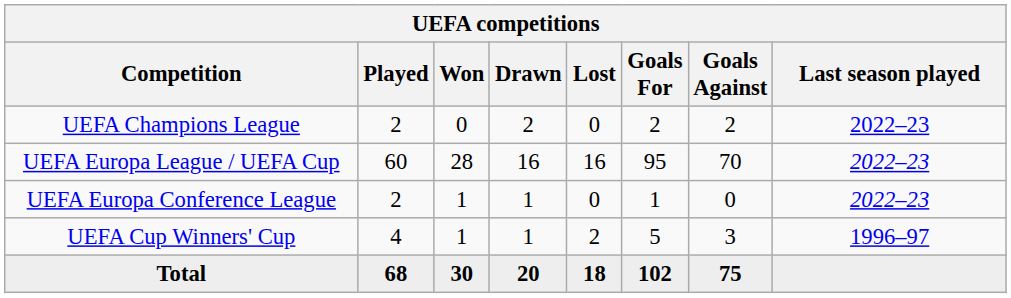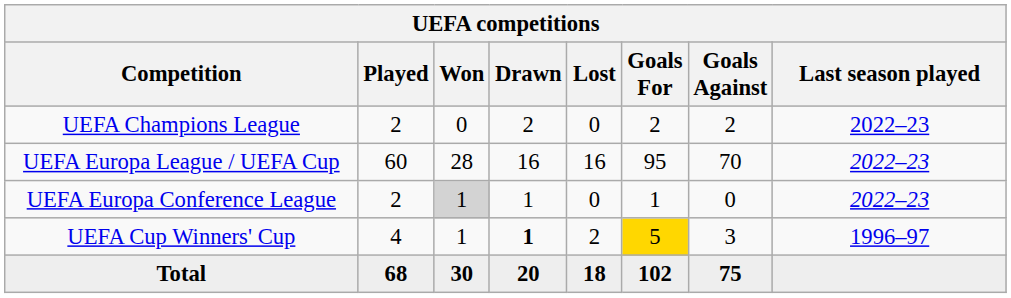(462, 199) no background -> (462, 199) lightgrey background
(528, 236) normal -> (528, 236) bold
(655, 236) no background -> (655, 236) gold background
